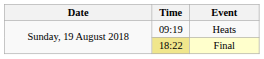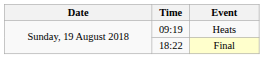(171, 45) khaki background -> (171, 45) no background
